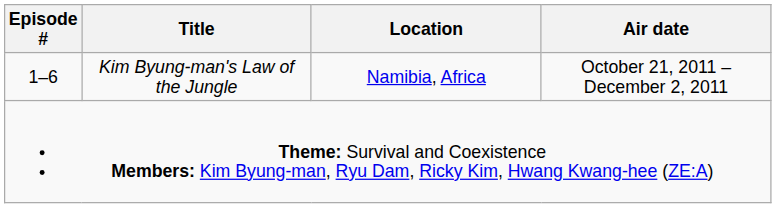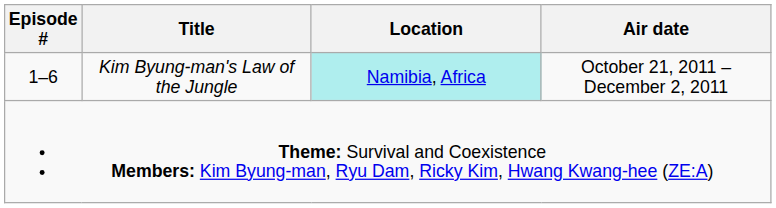(426, 76) no background -> (426, 76) paleturquoise background
